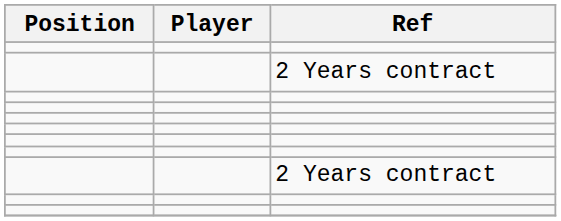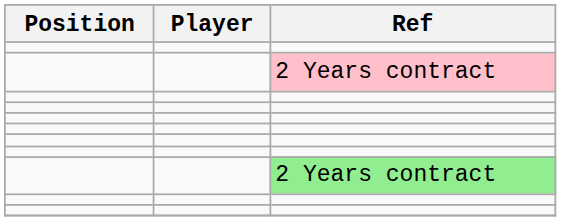(386, 72) no background -> (386, 72) pink background
(386, 175) no background -> (386, 175) lightgreen background
